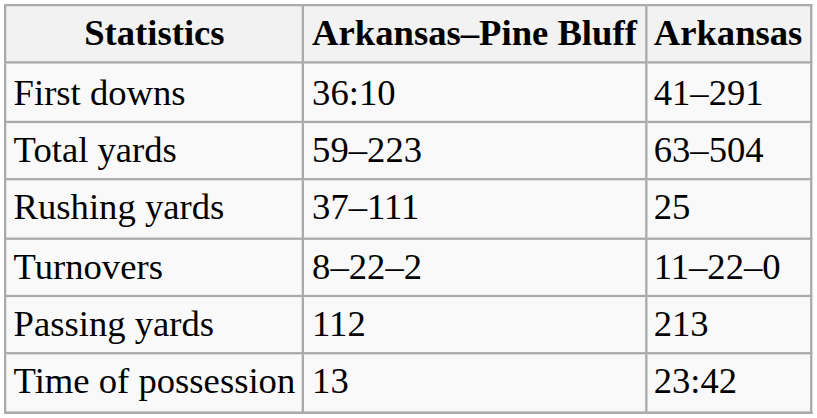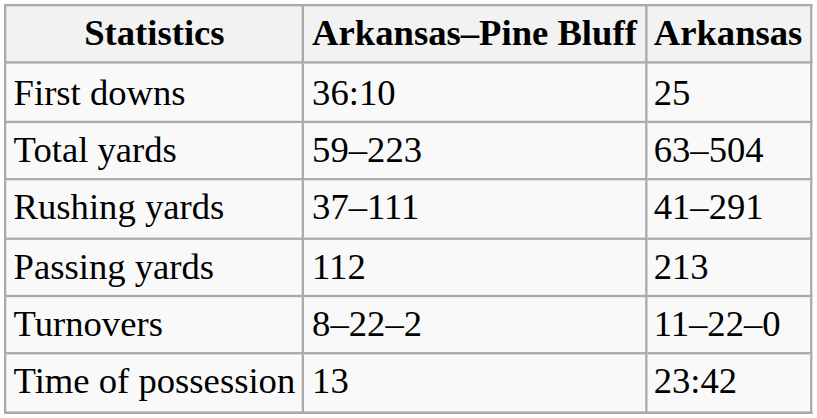(709, 91) 41–291 -> (672, 91) 25
(672, 207) 25 -> (709, 207) 41–291
rows swapped: (114, 324) <-> (88, 265)
